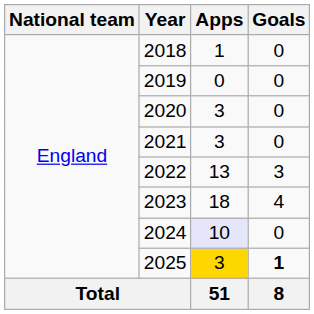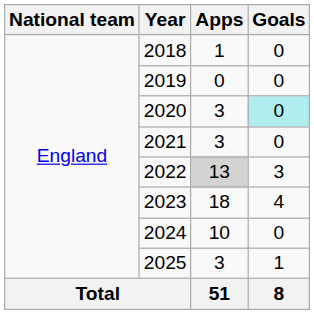(279, 111) no background -> (279, 111) paleturquoise background
(219, 171) no background -> (219, 171) lightgrey background
(219, 232) lavender background -> (219, 232) no background
(219, 263) gold background -> (219, 263) no background
(279, 263) bold -> (279, 263) normal
